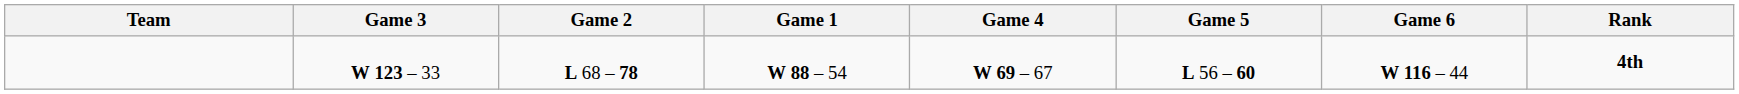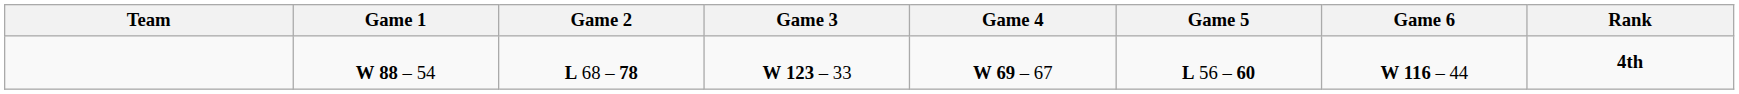columns swapped: (807, 20) <-> (396, 20)
